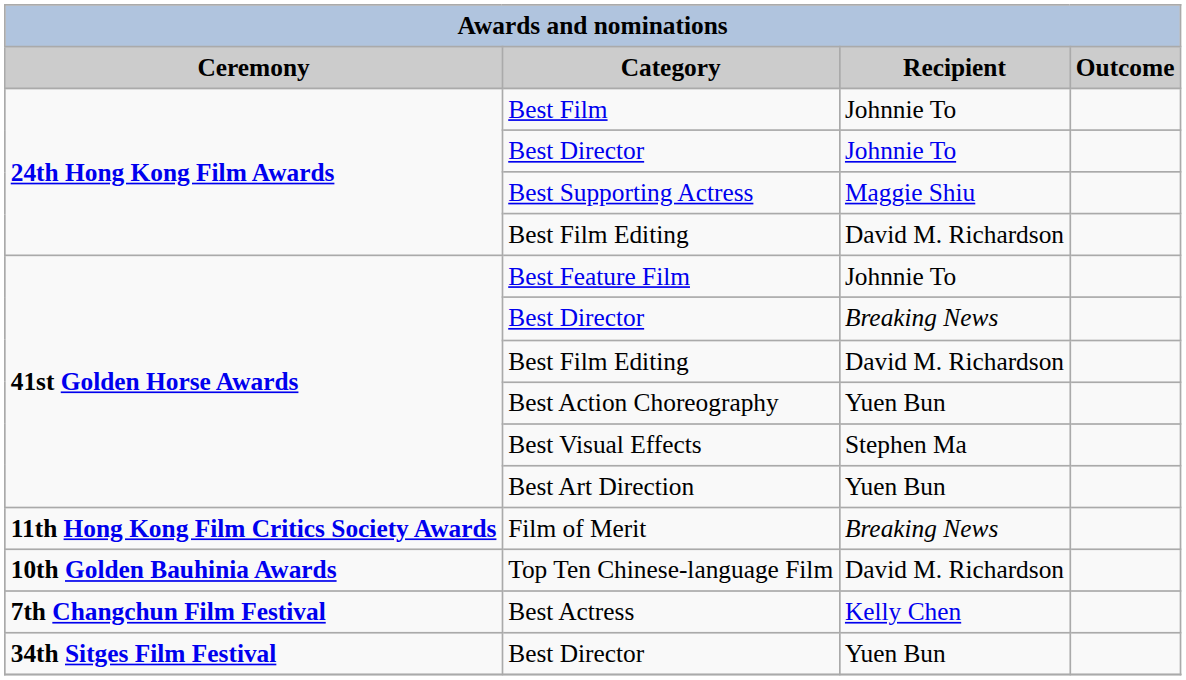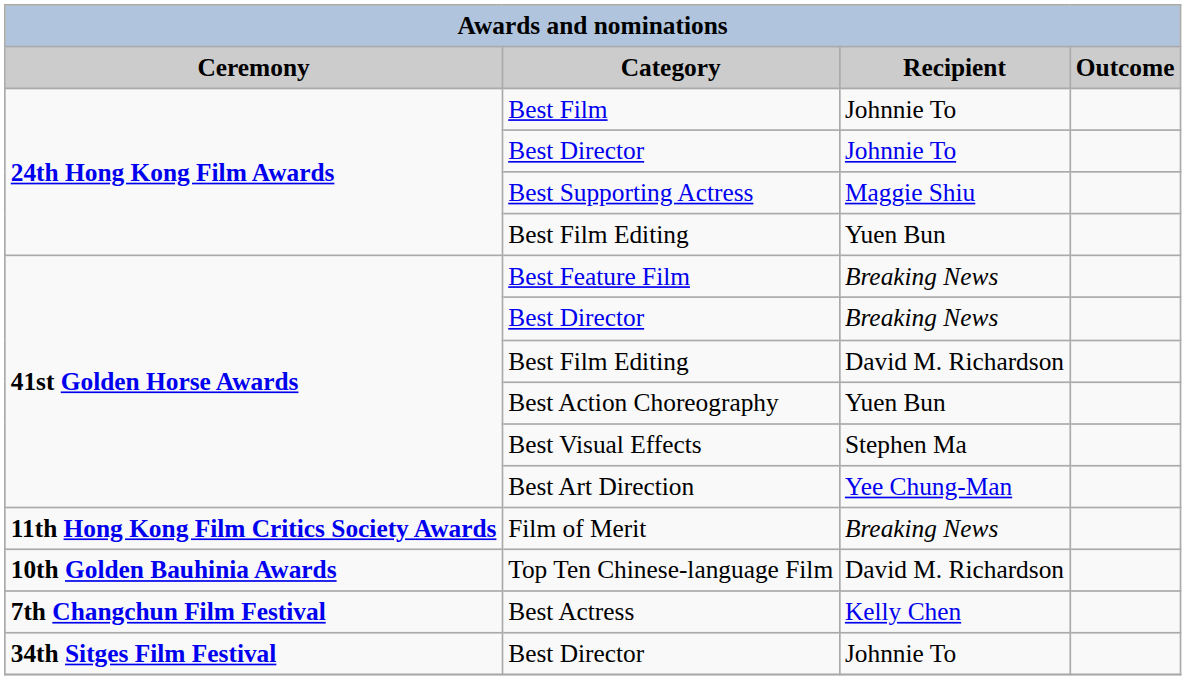(954, 234) David M. Richardson -> (895, 234) Yuen Bun
(901, 276) Johnnie To -> (922, 276) Breaking News
(895, 486) Yuen Bun -> (929, 486) Yee Chung-Man
(895, 653) Yuen Bun -> (901, 653) Johnnie To
